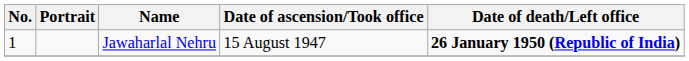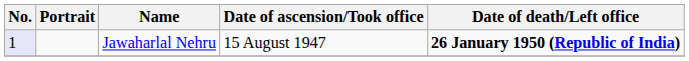(12, 42) no background -> (12, 42) lavender background
